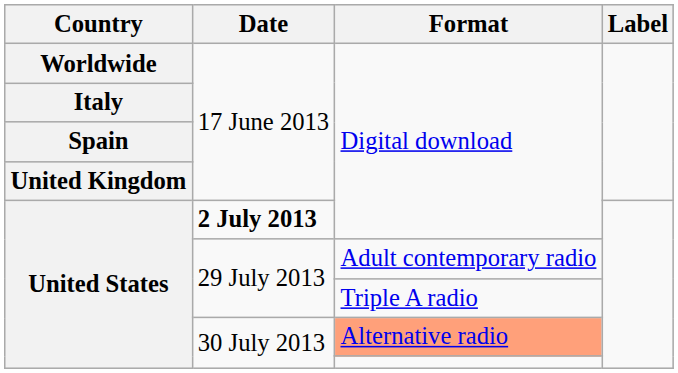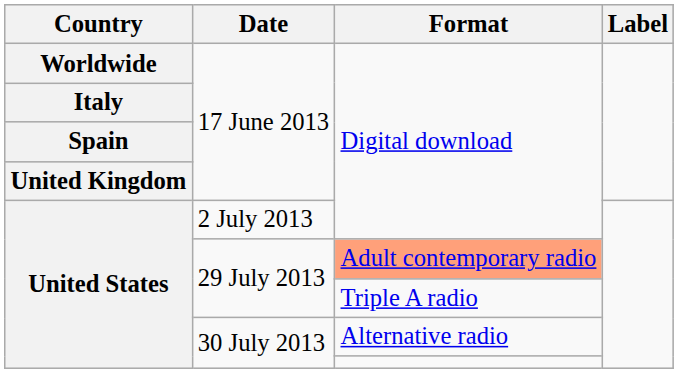(257, 219) bold -> (255, 219) normal
(468, 258) no background -> (468, 258) lightsalmon background
(424, 336) lightsalmon background -> (424, 336) no background
